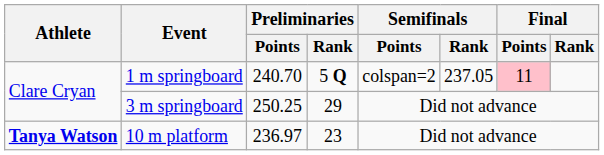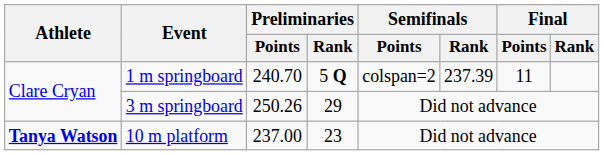(469, 76) 237.05 -> (469, 76) 237.39
(524, 76) pink background -> (524, 76) no background
(277, 106) 250.25 -> (277, 106) 250.26
(277, 135) 236.97 -> (277, 135) 237.00
